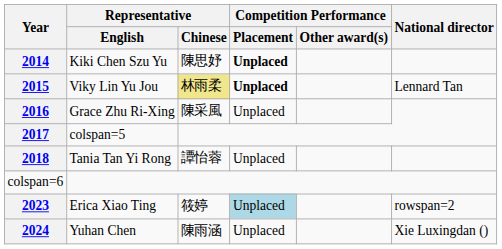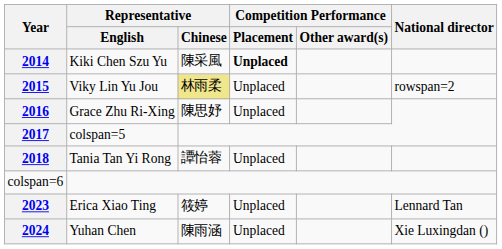(201, 61) 陳思妤 -> (201, 61) 陳采風
(260, 86) bold -> (259, 86) normal
(429, 86) Lennard Tan -> (424, 86) rowspan=2
(201, 111) 陳采風 -> (201, 111) 陳思妤
(259, 206) lightblue background -> (259, 206) no background
(424, 206) rowspan=2 -> (429, 206) Lennard Tan
